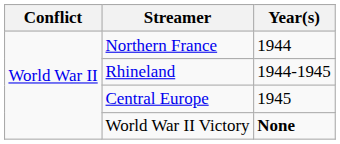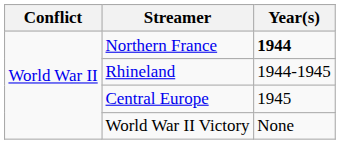(274, 44) normal -> (274, 44) bold
(276, 125) bold -> (276, 125) normal
